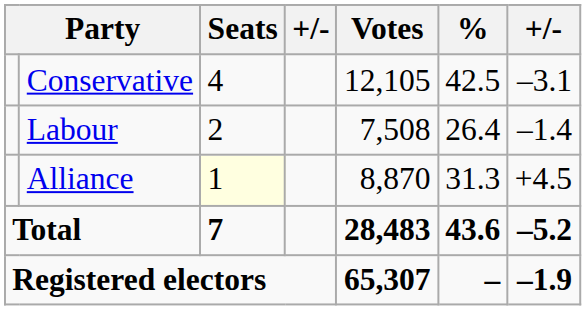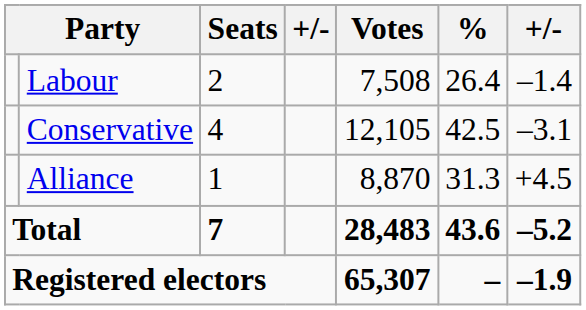rows swapped: (110, 79) <-> (72, 129)
(215, 179) lightyellow background -> (215, 179) no background
